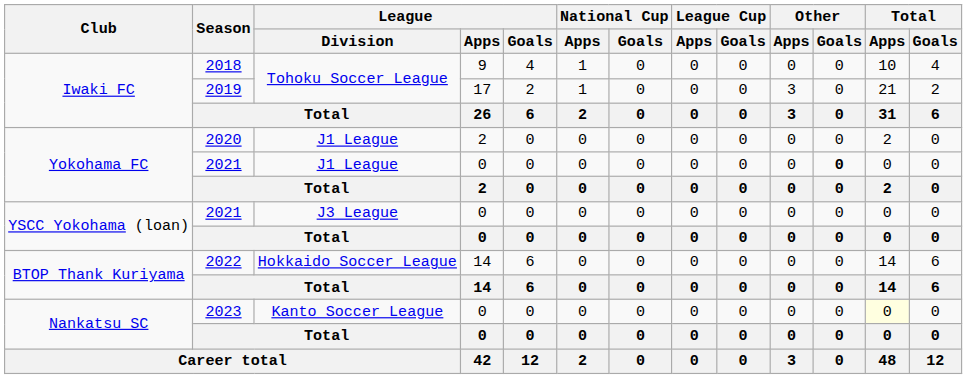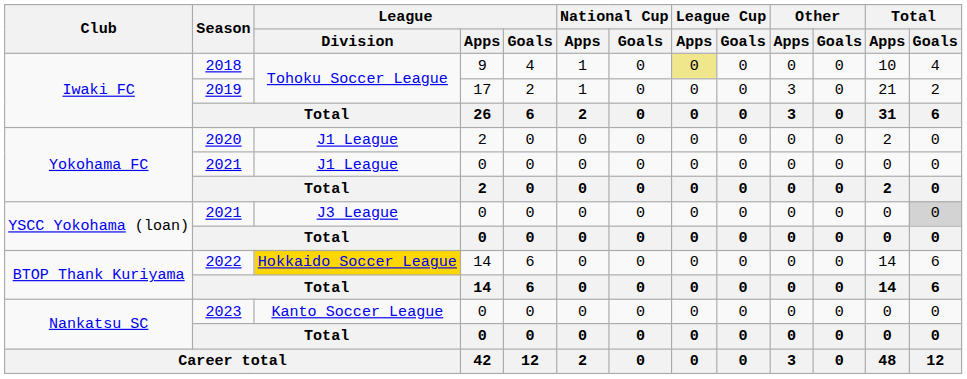(694, 66) no background -> (694, 66) khaki background
(839, 164) bold -> (839, 164) normal
(935, 213) no background -> (935, 213) lightgrey background
(357, 263) no background -> (357, 263) gold background
(887, 312) lightyellow background -> (887, 312) no background
